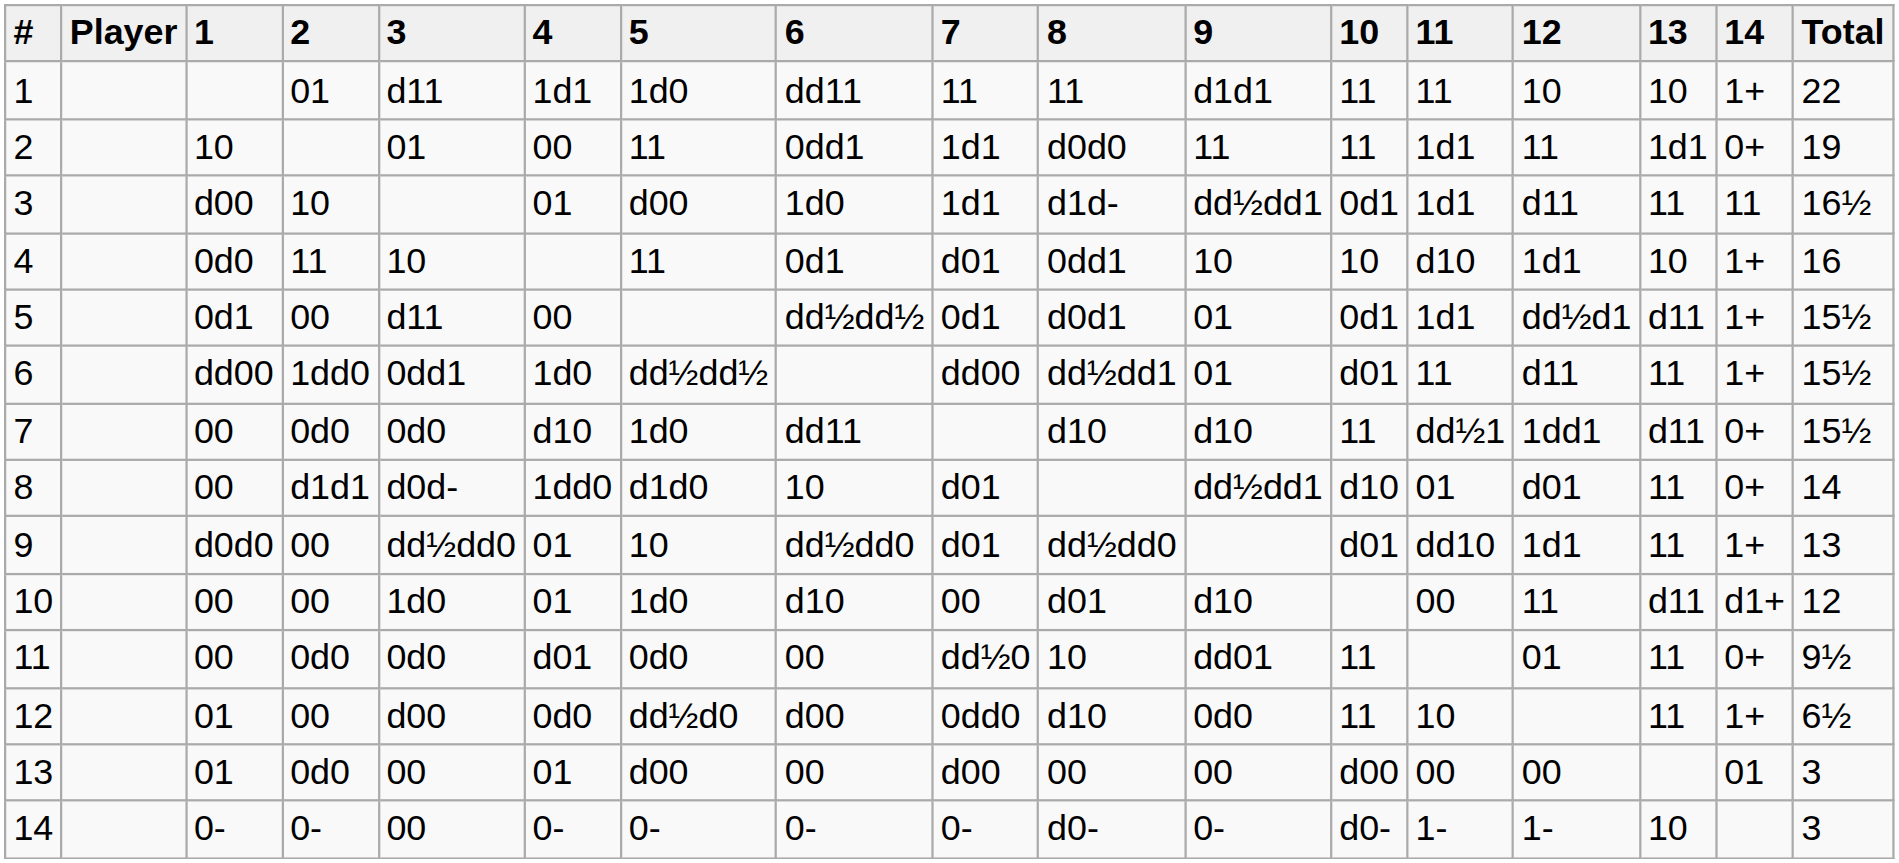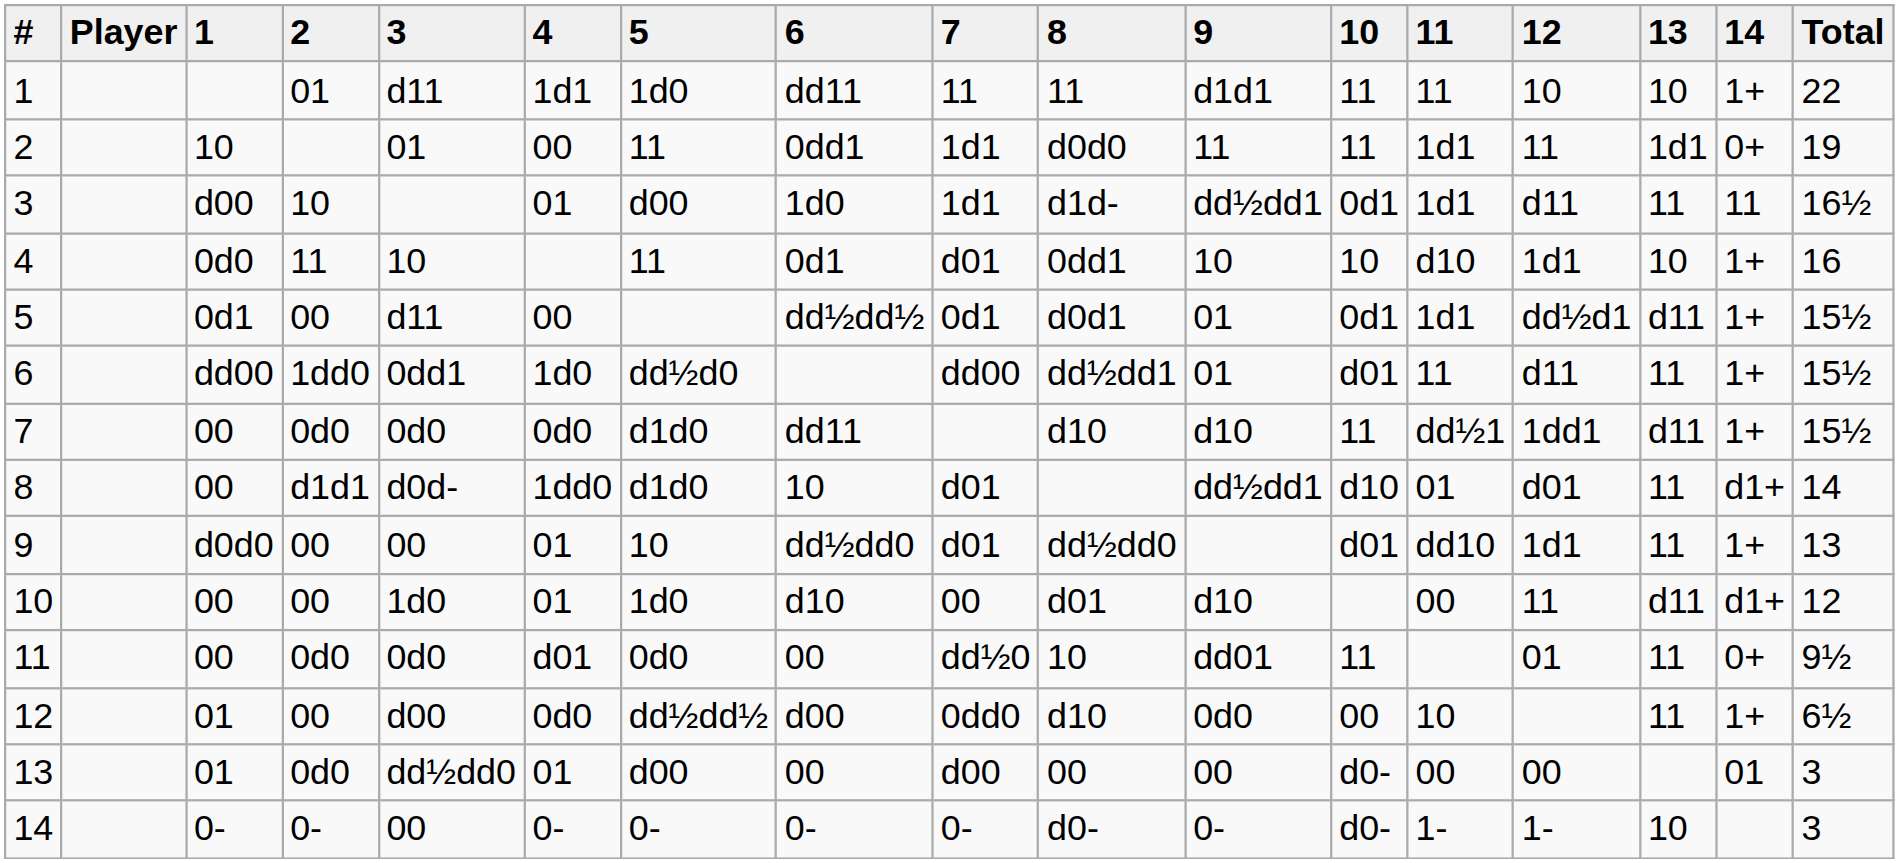(699, 373) dd½dd½ -> (684, 373) dd½d0
(562, 430) d10 -> (562, 430) 0d0
(659, 430) 1d0 -> (669, 430) d1d0
(1745, 430) 0+ -> (1745, 430) 1+
(1745, 487) 0+ -> (1755, 487) d1+
(451, 544) dd½dd0 -> (406, 544) 00
(684, 714) dd½d0 -> (699, 714) dd½dd½
(1358, 714) 11 -> (1359, 714) 00
(406, 771) 00 -> (451, 771) dd½dd0
(1369, 771) d00 -> (1365, 771) d0-
